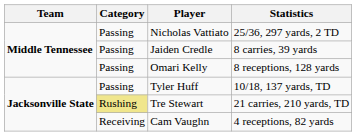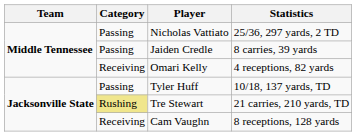(116, 67) Passing -> (122, 67) Receiving
(287, 67) 8 receptions, 128 yards -> (284, 67) 4 receptions, 82 yards
(284, 121) 4 receptions, 82 yards -> (287, 121) 8 receptions, 128 yards
